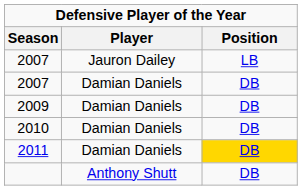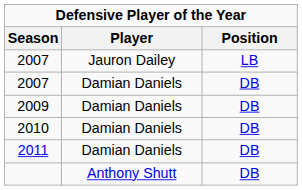(250, 151) gold background -> (250, 151) no background
